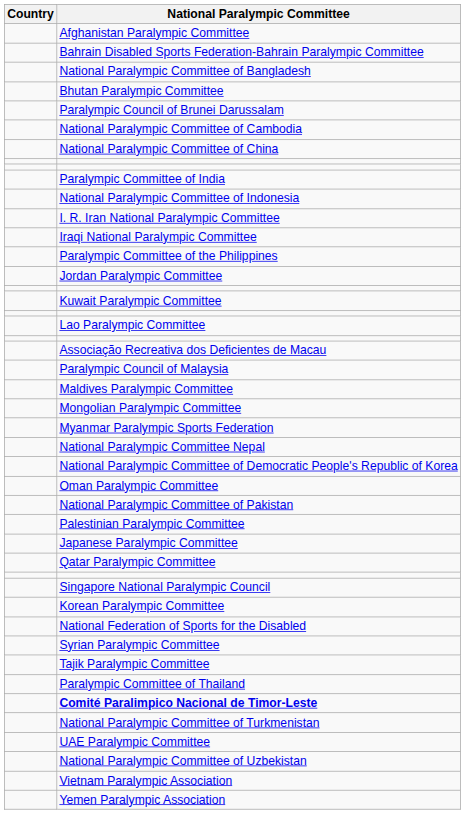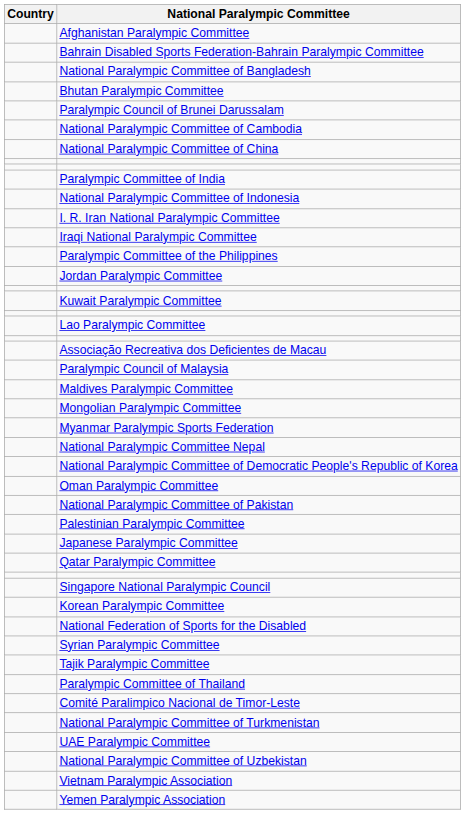(188, 703) bold -> (180, 703) normal
